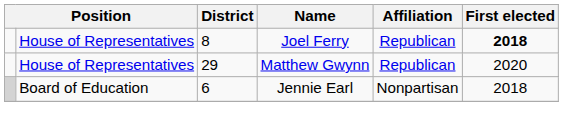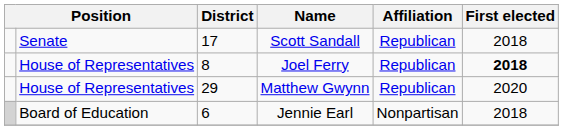+ row: (315, 40)
